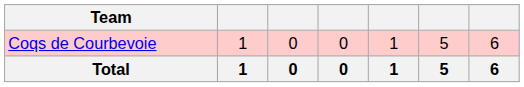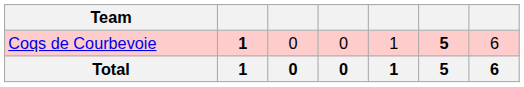(243, 43) normal -> (243, 43) bold
(444, 43) normal -> (444, 43) bold
